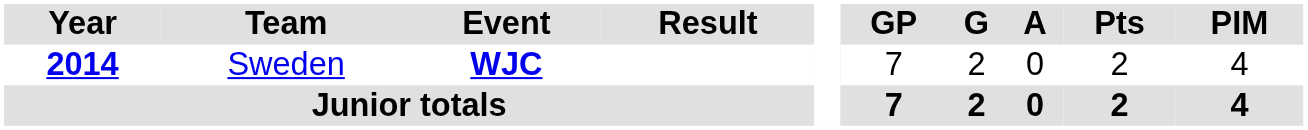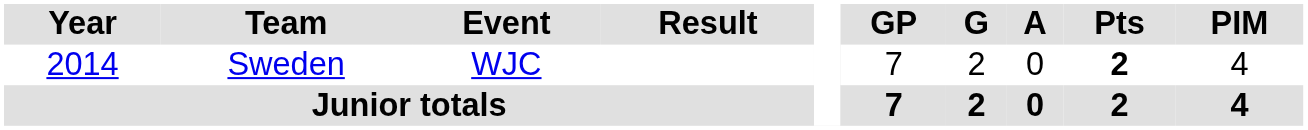(83, 64) bold -> (83, 64) normal
(506, 64) bold -> (506, 64) normal
(1120, 64) normal -> (1120, 64) bold
